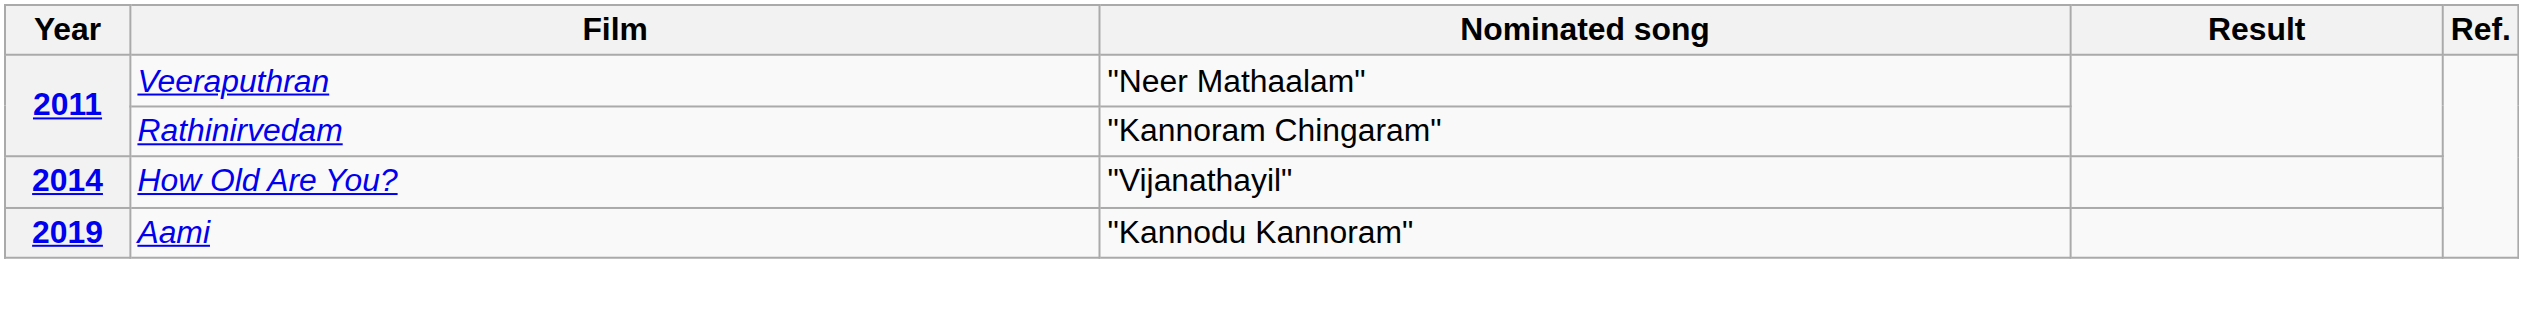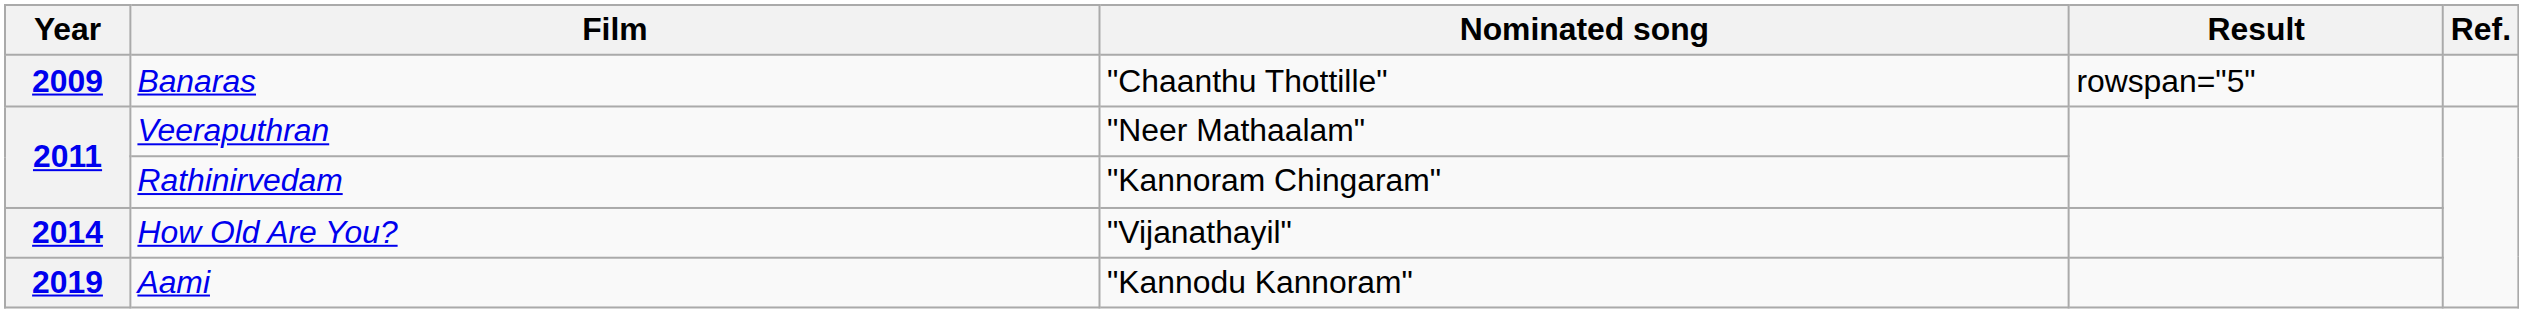+ row: (197, 80)
